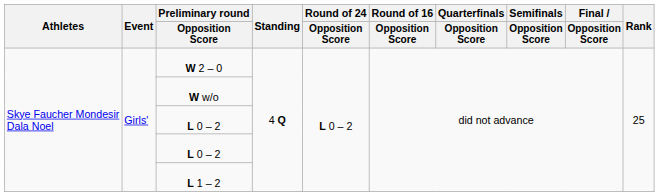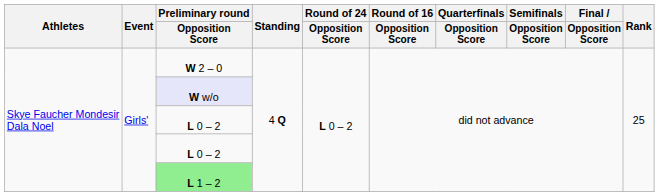(204, 98) no background -> (204, 98) lavender background
(204, 184) no background -> (204, 184) lightgreen background
